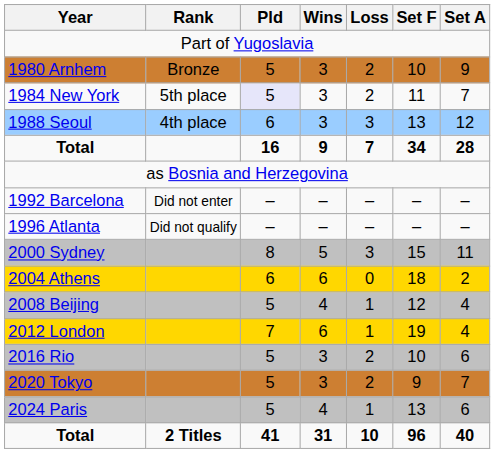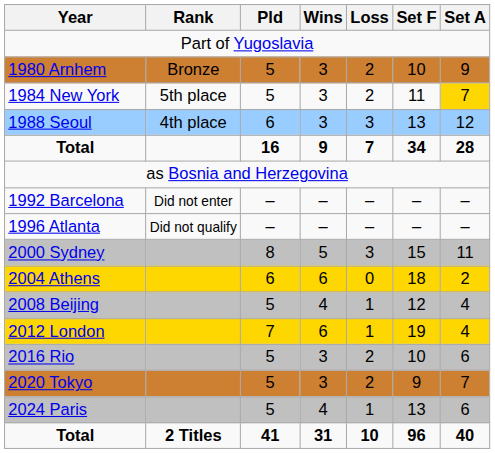(270, 95) lavender background -> (270, 95) no background
(465, 95) no background -> (465, 95) gold background
